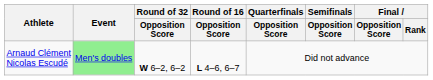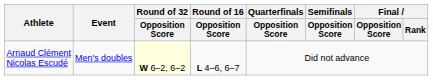(104, 58) lightgreen background -> (104, 58) no background
(162, 68) no background -> (162, 68) lightyellow background
